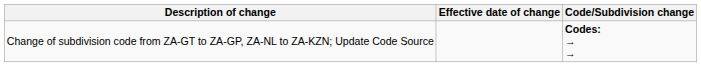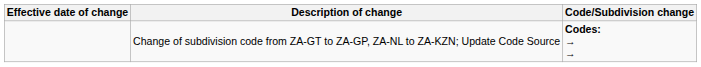columns swapped: (499, 12) <-> (220, 12)
